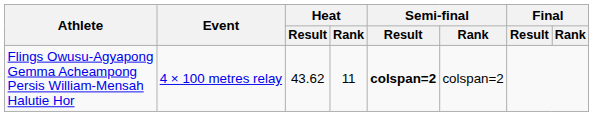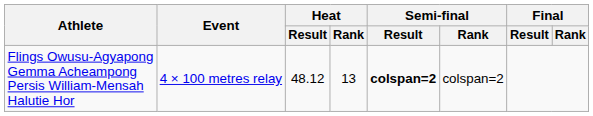(308, 79) 43.62 -> (308, 79) 48.12
(349, 79) 11 -> (349, 79) 13
